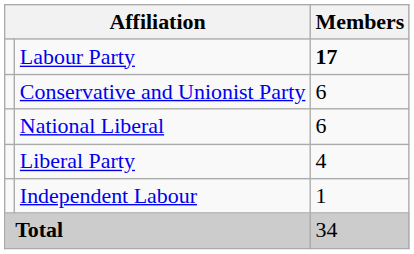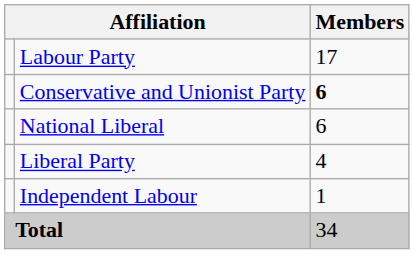(326, 56) bold -> (326, 56) normal
(321, 91) normal -> (321, 91) bold
